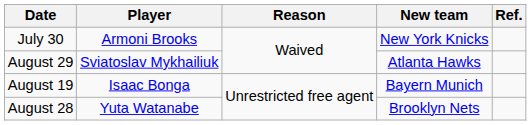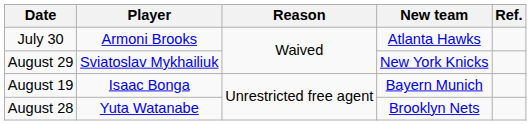(434, 39) New York Knicks -> (434, 39) Atlanta Hawks
(434, 62) Atlanta Hawks -> (434, 62) New York Knicks
